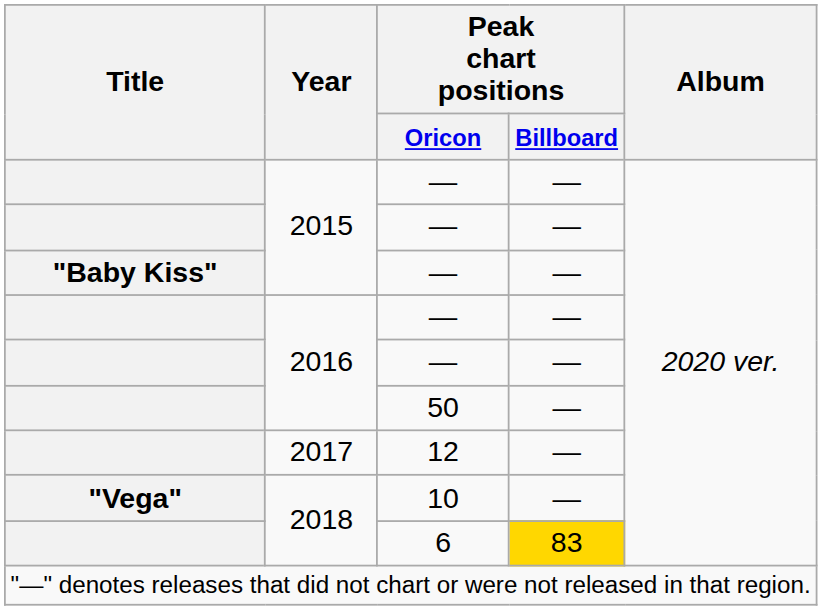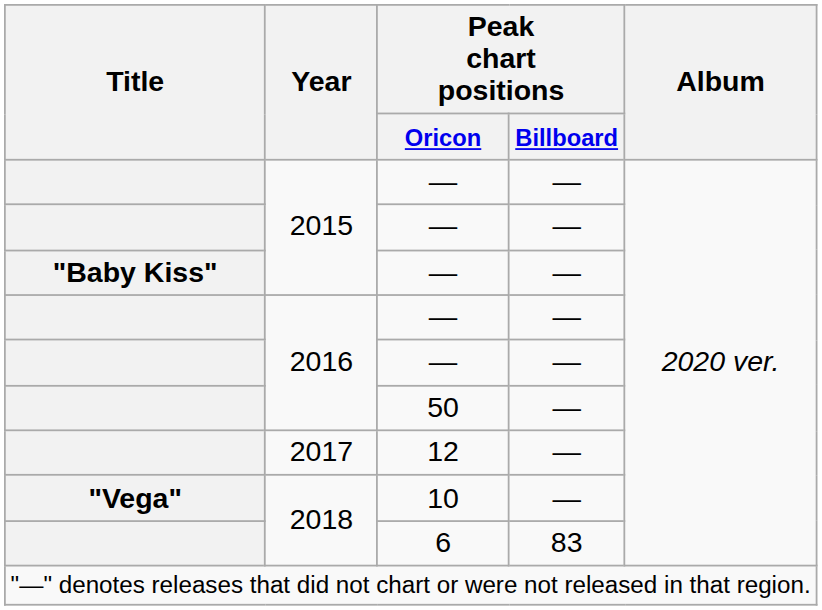(567, 542) gold background -> (567, 542) no background
